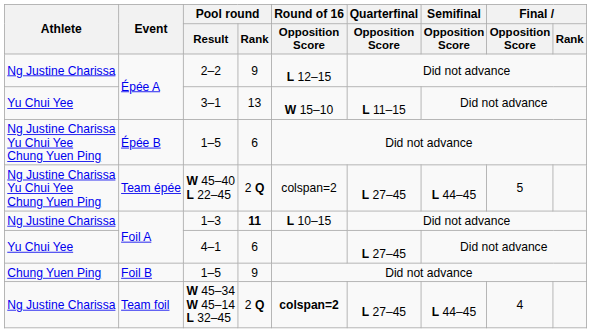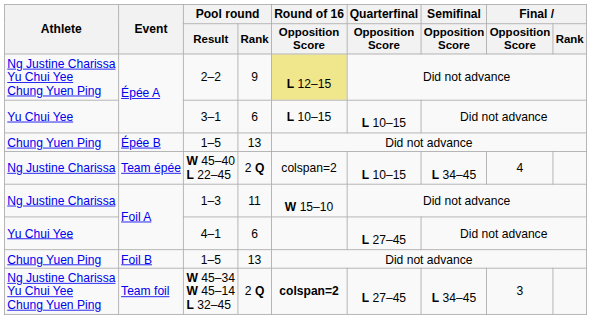(61, 71) Ng Justine Charissa -> (61, 78) Ng Justine Charissa Yu Chui Yee Chung Yuen Ping
(309, 78) no background -> (309, 84) khaki background
(255, 103) 13 -> (255, 117) 6
(309, 110) W 15–10 -> (309, 117) L 10–15
(384, 110) L 11–15 -> (384, 124) L 10–15
(61, 143) Ng Justine Charissa Yu Chui Yee Chung Yuen Ping -> (54, 143) Chung Yuen Ping
(255, 143) 6 -> (255, 143) 13
(61, 189) Ng Justine Charissa Yu Chui Yee Chung Yuen Ping -> (61, 168) Ng Justine Charissa
(384, 195) L 27–45 -> (384, 175) L 10–15
(454, 195) L 44–45 -> (454, 175) L 34–45
(520, 189) 5 -> (520, 168) 4
(255, 221) bold -> (255, 201) normal
(309, 221) L 10–15 -> (309, 208) W 15–10
(255, 273) 9 -> (255, 259) 13
(61, 305) Ng Justine Charissa -> (61, 292) Ng Justine Charissa Yu Chui Yee Chung Yuen Ping
(454, 312) L 44–45 -> (454, 299) L 34–45
(520, 305) 4 -> (520, 292) 3
